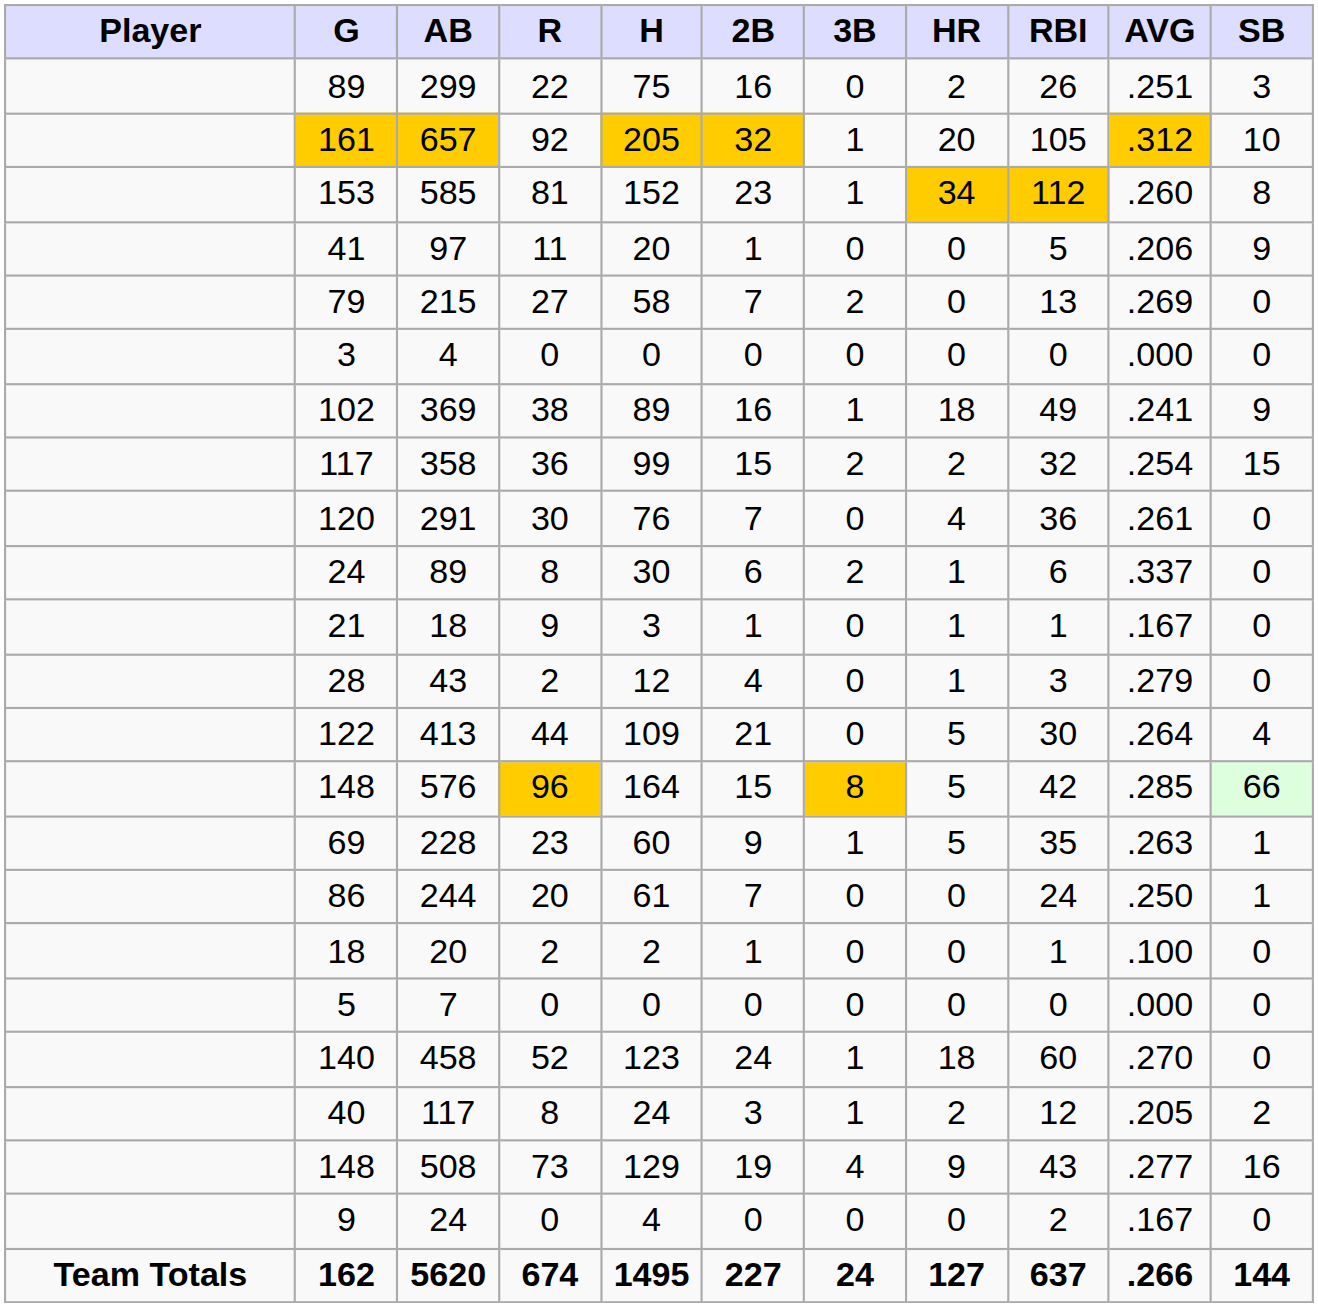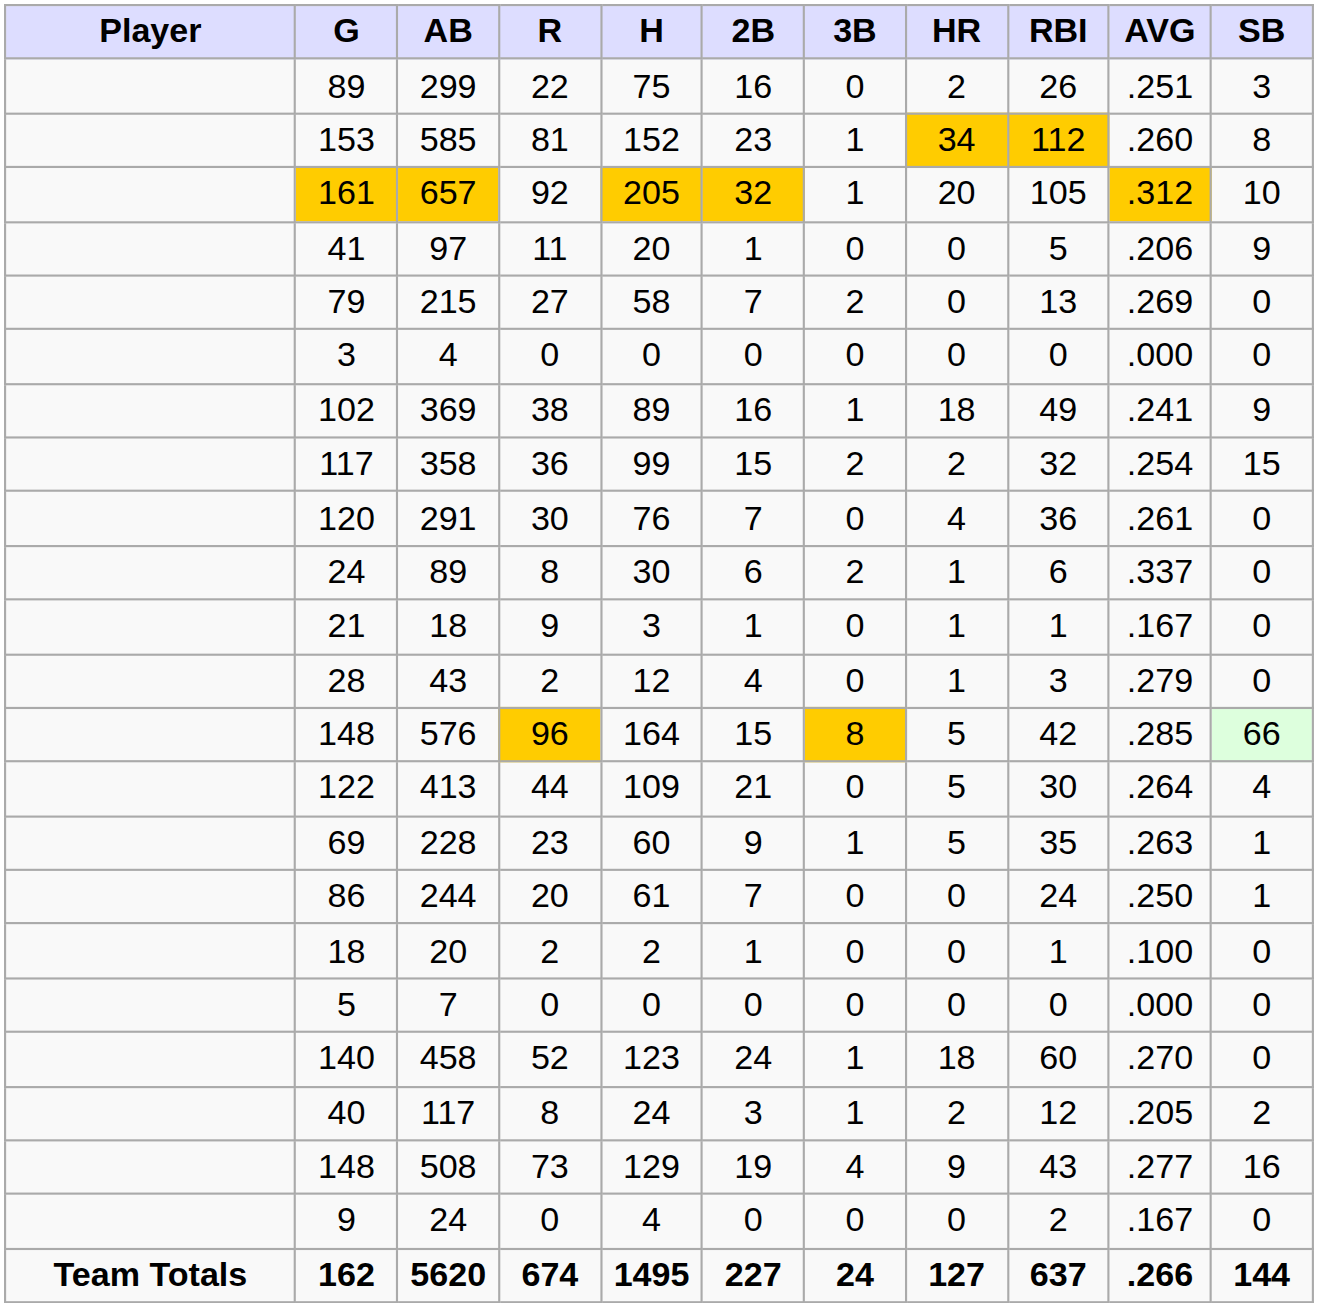rows swapped: (448, 139) <-> (448, 193)
rows swapped: (448, 734) <-> (448, 788)
